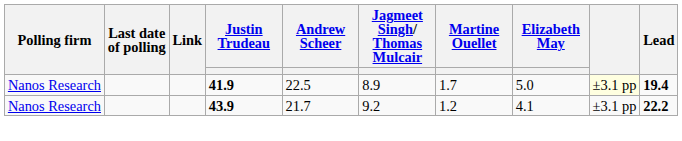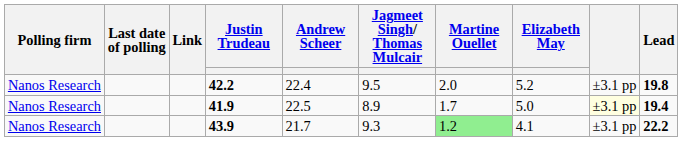+ row: (221, 85)
(371, 106) 9.2 -> (371, 126) 9.3
(448, 106) no background -> (448, 126) lightgreen background
